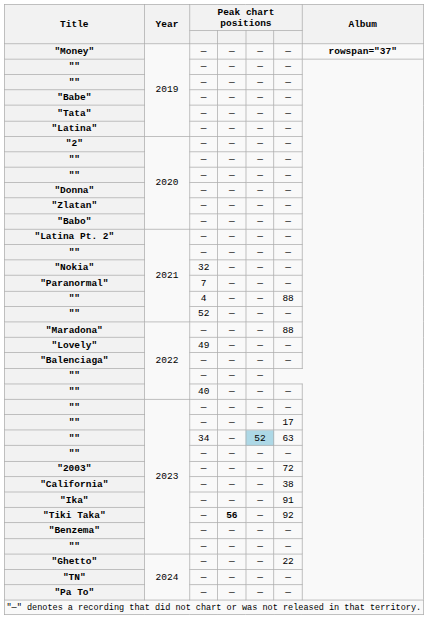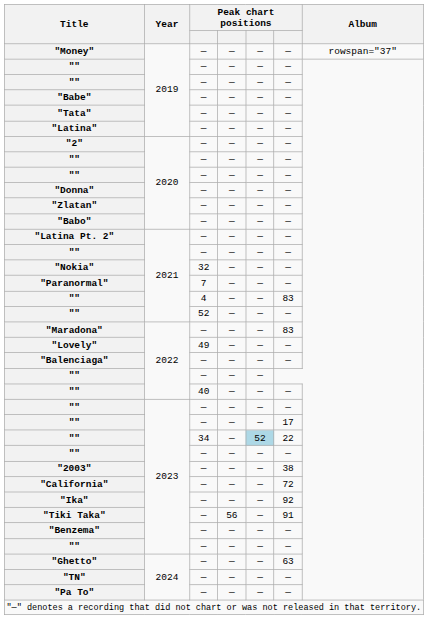(363, 51) bold -> (363, 51) normal
(288, 299) 88 -> (288, 299) 83
(288, 330) 88 -> (288, 330) 83
(288, 438) 63 -> (288, 438) 22
(288, 469) 72 -> (288, 469) 38
(288, 484) 38 -> (288, 484) 72
(288, 500) 91 -> (288, 500) 92
(232, 515) bold -> (232, 515) normal
(288, 515) 92 -> (288, 515) 91
(288, 562) 22 -> (288, 562) 63
